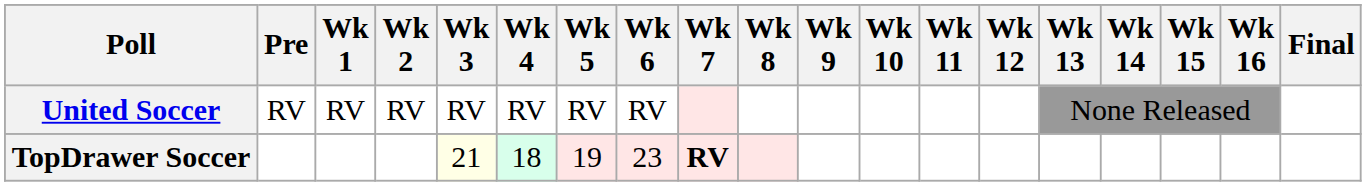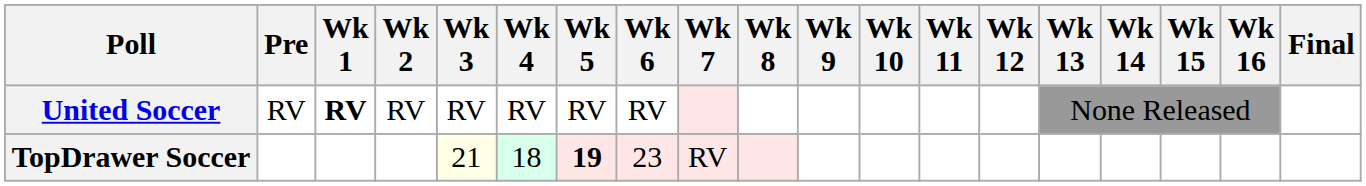(345, 109) normal -> (345, 109) bold
(587, 156) normal -> (587, 156) bold
(708, 156) bold -> (708, 156) normal
